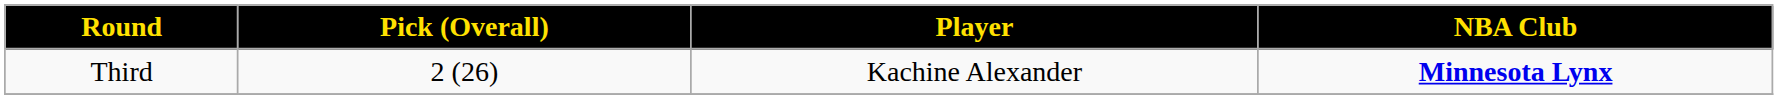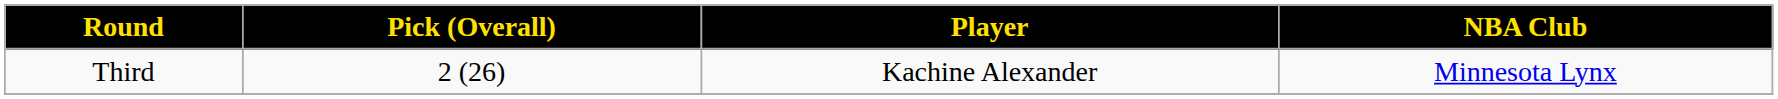(1516, 71) bold -> (1525, 71) normal
